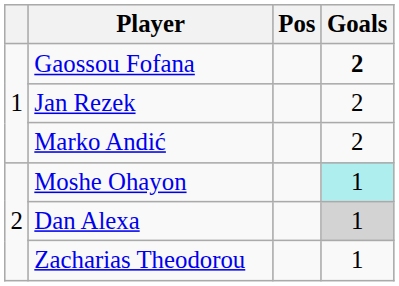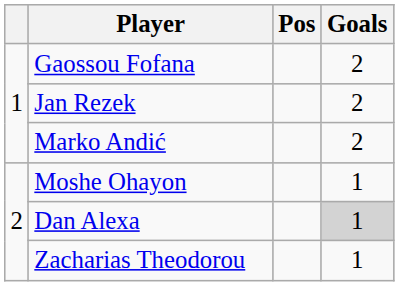(357, 63) bold -> (357, 63) normal
(357, 181) paleturquoise background -> (357, 181) no background
